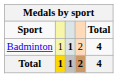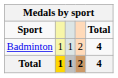(70, 46) bold -> (70, 46) normal
